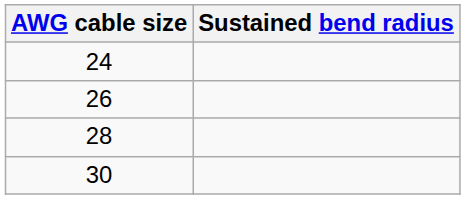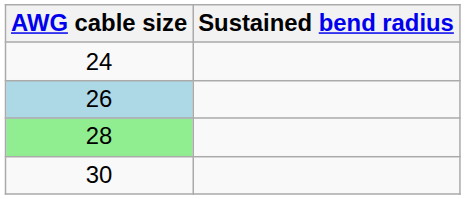(99, 99) no background -> (99, 99) lightblue background
(99, 136) no background -> (99, 136) lightgreen background
